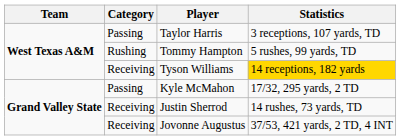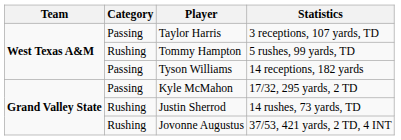(131, 70) Receiving -> (125, 70) Passing
(308, 70) gold background -> (306, 70) no background
(131, 107) Receiving -> (127, 107) Rushing
(131, 125) Receiving -> (127, 125) Rushing
